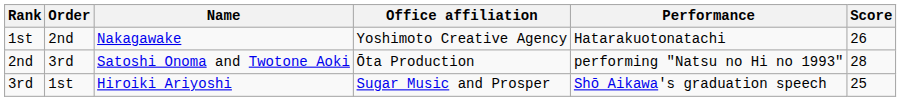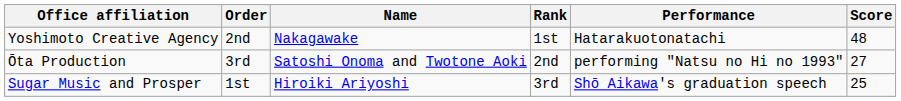columns swapped: (25, 16) <-> (462, 16)
(859, 39) 26 -> (859, 39) 48
(859, 62) 28 -> (859, 62) 27
